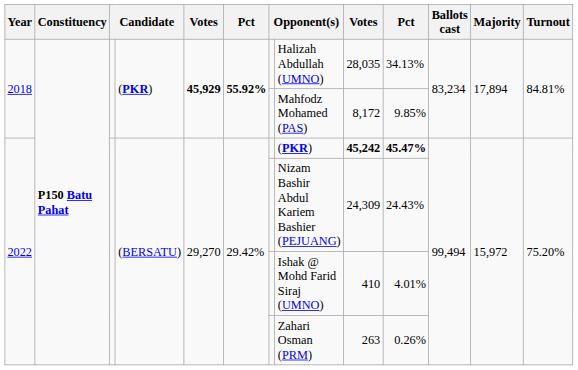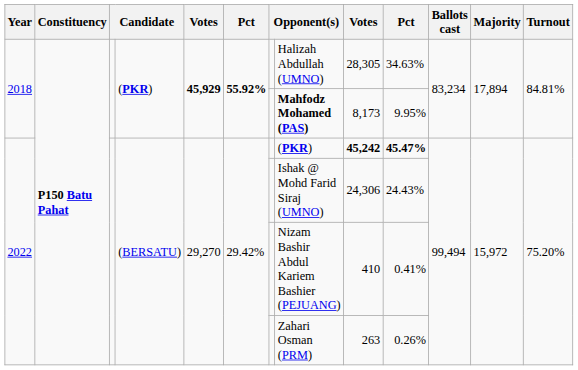(363, 64) 28,035 -> (363, 64) 28,305
(405, 64) 34.13% -> (405, 64) 34.63%
(303, 113) normal -> (304, 113) bold
(366, 113) 8,172 -> (366, 113) 8,173
(410, 113) 9.85% -> (410, 113) 9.95%
(309, 205) Nizam Bashir Abdul Kariem Bashier (PEJUANG) -> (307, 190) Ishak @ Mohd Farid Siraj (UMNO)
(363, 205) 24,309 -> (363, 190) 24,306
(307, 283) Ishak @ Mohd Farid Siraj (UMNO) -> (309, 269) Nizam Bashir Abdul Kariem Bashier (PEJUANG)
(410, 283) 4.01% -> (410, 269) 0.41%
